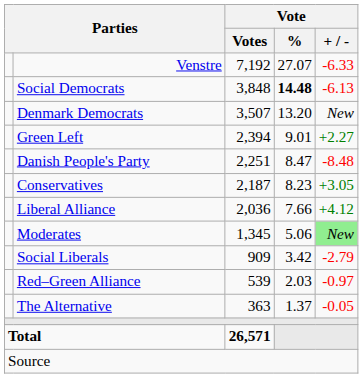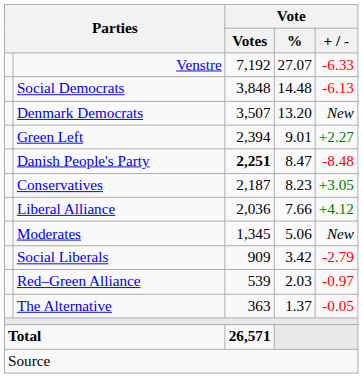(295, 88) bold -> (295, 88) normal
(253, 161) normal -> (253, 161) bold
(340, 233) lightgreen background -> (340, 233) no background
